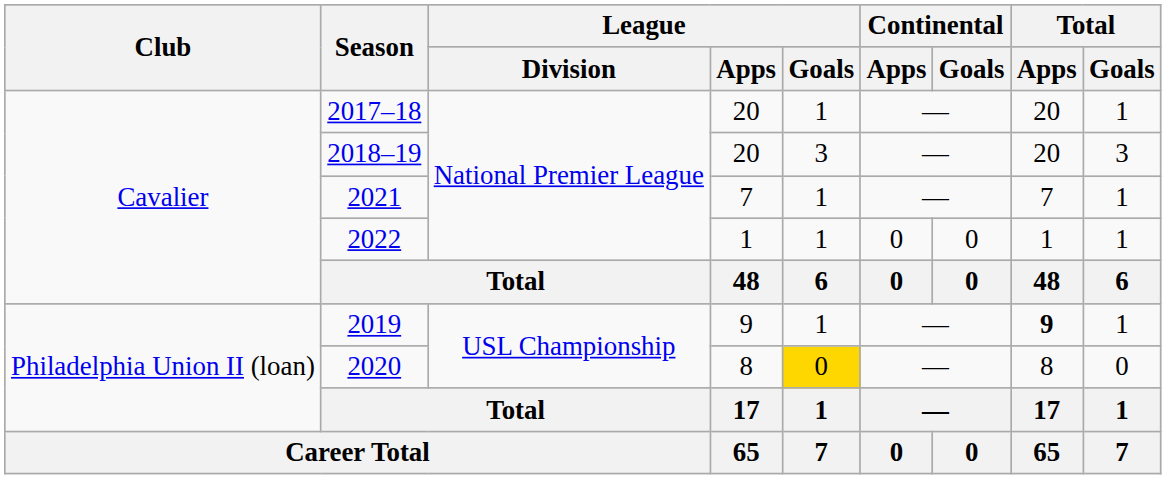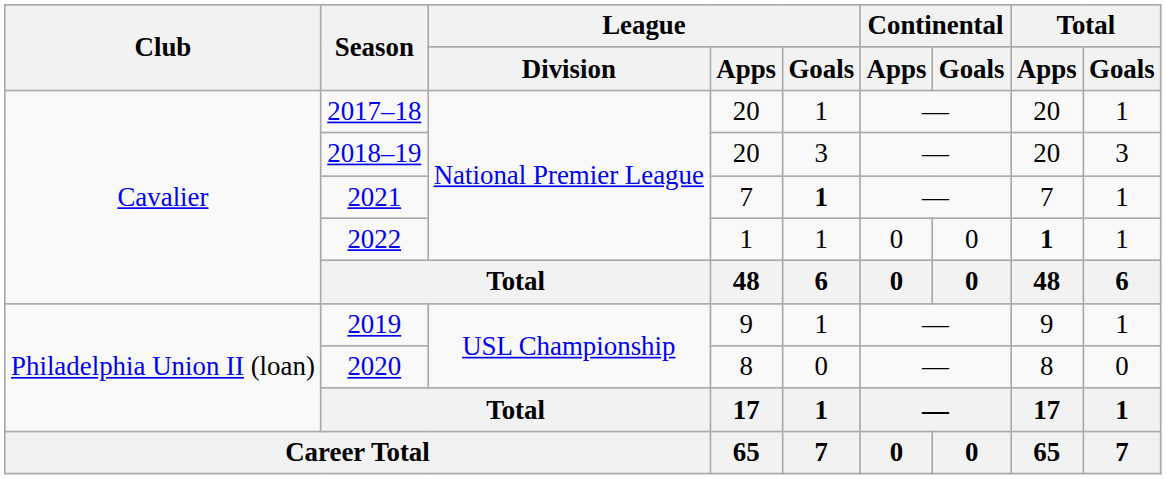(821, 196) normal -> (821, 196) bold
(1047, 238) normal -> (1047, 238) bold
(1047, 324) bold -> (1047, 324) normal
(821, 366) gold background -> (821, 366) no background
